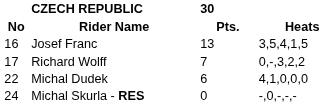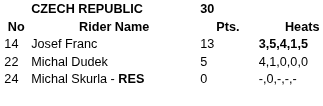(11, 44) 16 -> (11, 44) 14
(283, 44) normal -> (283, 44) bold
- row: (69, 61)
(204, 79) 6 -> (204, 61) 5
